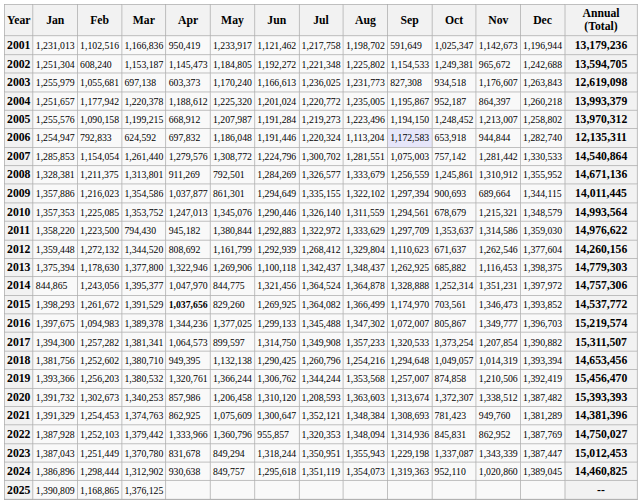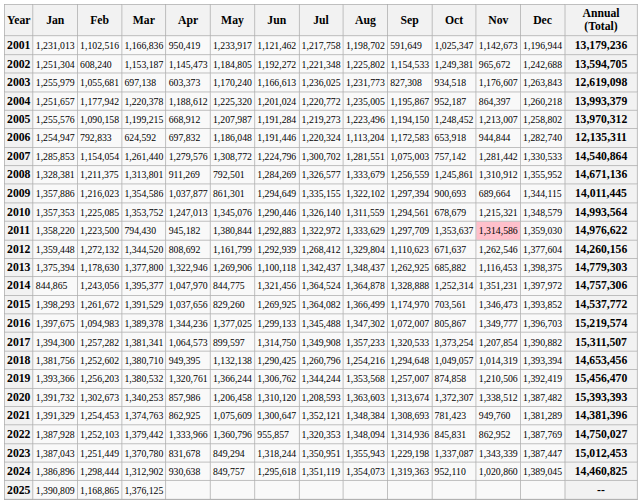(410, 138) lavender background -> (410, 138) no background
(498, 231) no background -> (498, 231) pink background
(188, 304) bold -> (188, 305) normal
